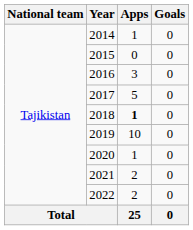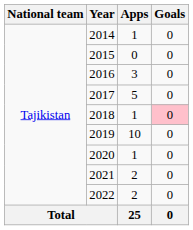(134, 114) bold -> (134, 114) normal
(170, 114) no background -> (170, 114) pink background
